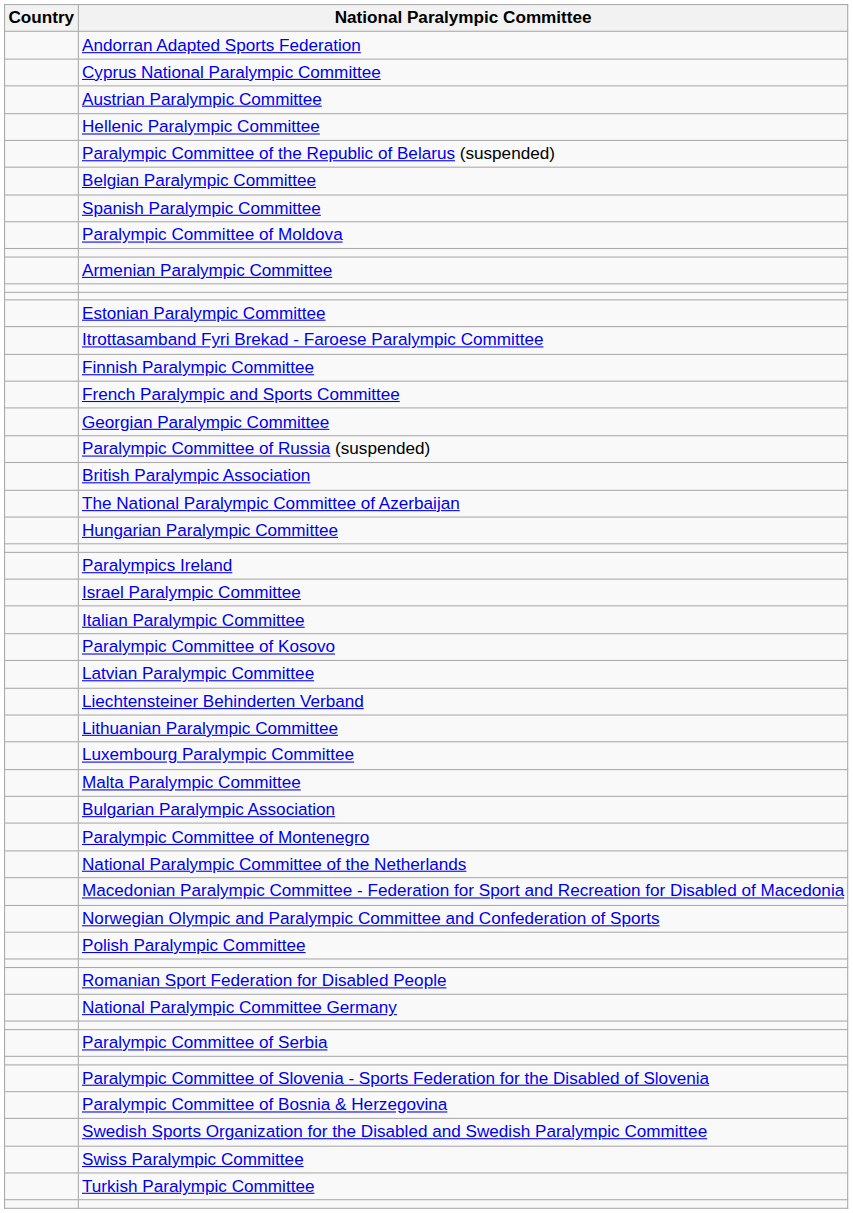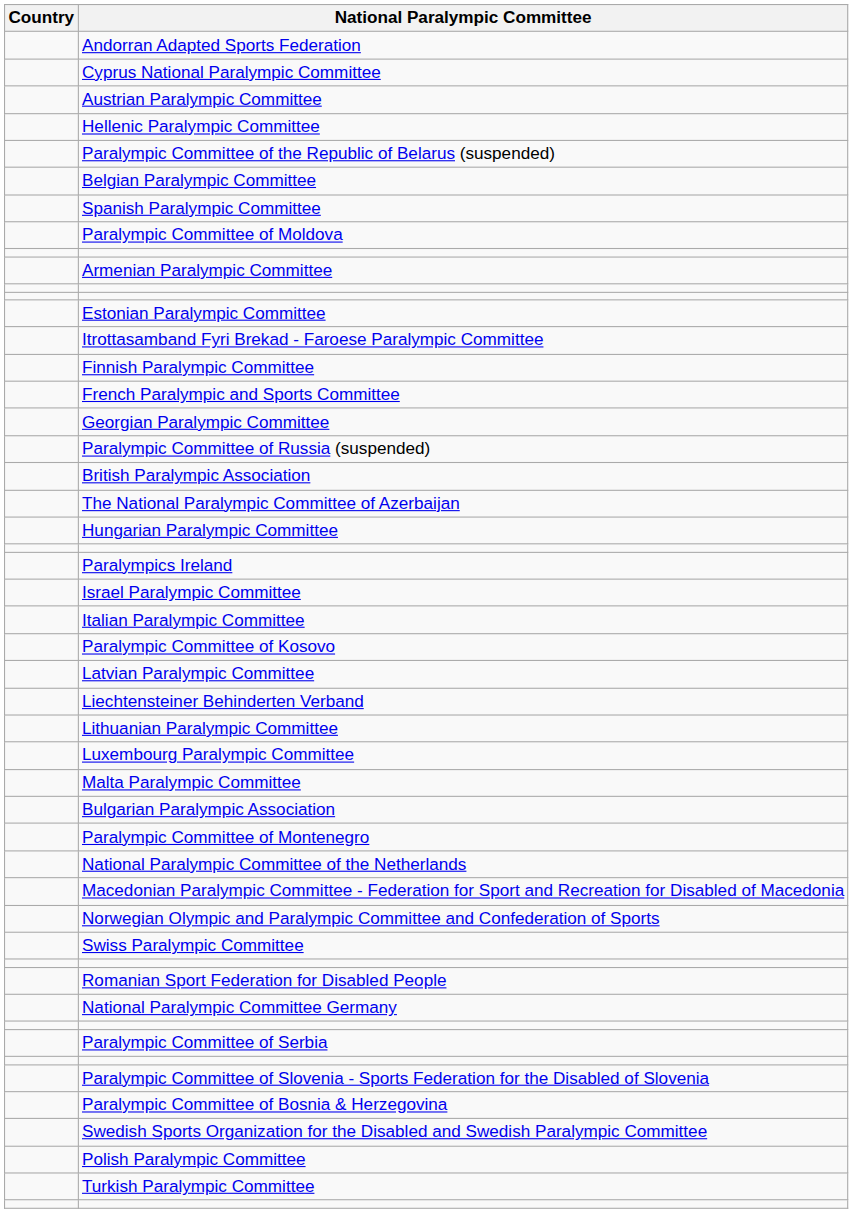(194, 945) Polish Paralympic Committee -> (193, 945) Swiss Paralympic Committee
(193, 1159) Swiss Paralympic Committee -> (194, 1159) Polish Paralympic Committee
